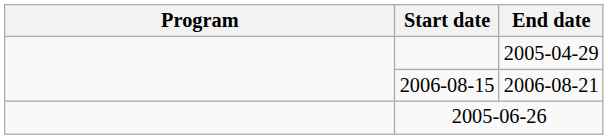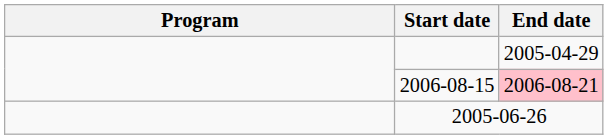(551, 85) no background -> (551, 85) pink background
